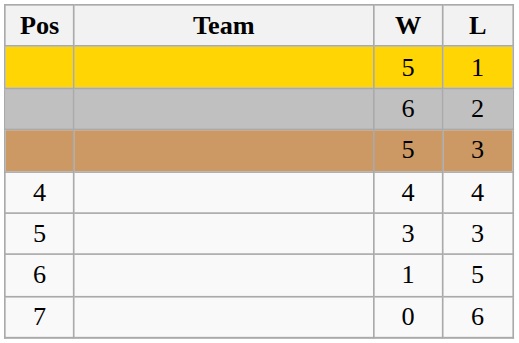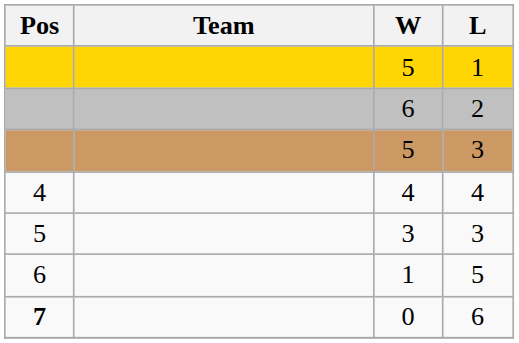(40, 316) normal -> (40, 316) bold
